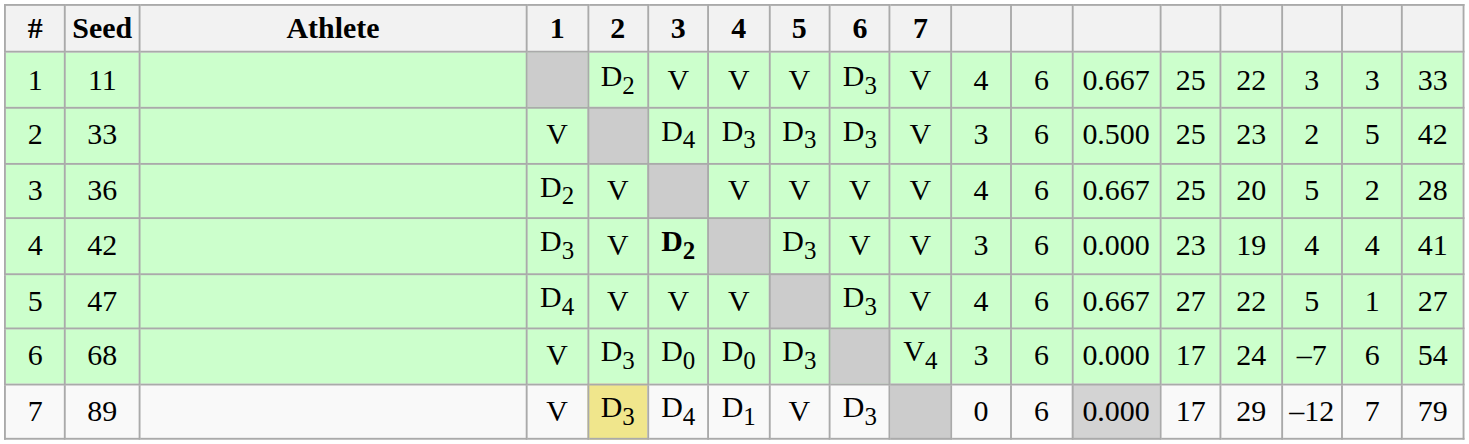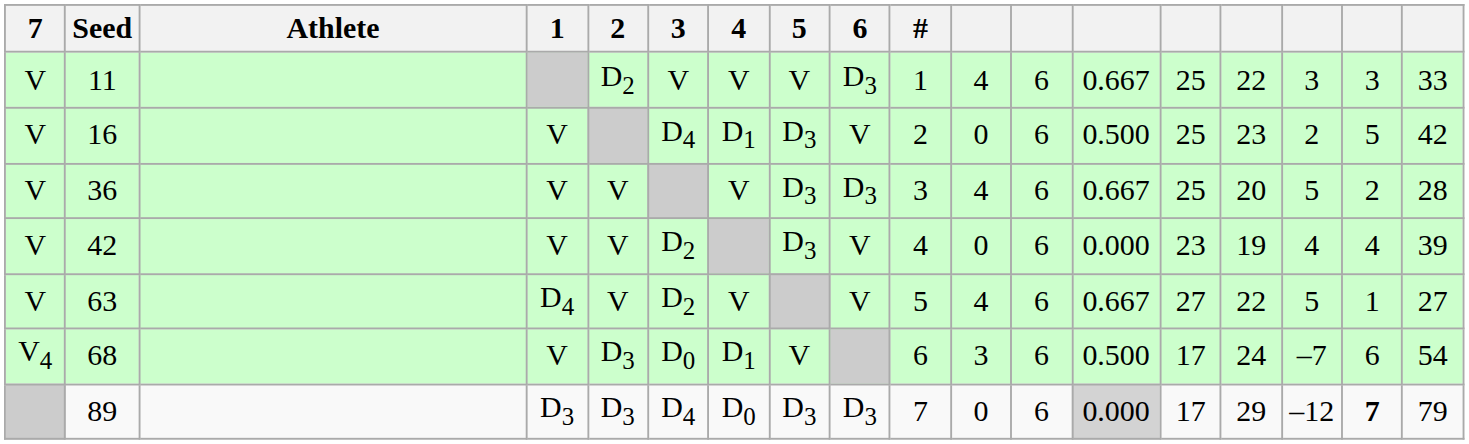columns swapped: (35, 28) <-> (920, 28)
(102, 134) 33 -> (102, 134) 16
(739, 134) D3 -> (739, 134) D1
(860, 134) D3 -> (860, 134) V
(981, 134) 3 -> (981, 134) 0
(557, 190) D2 -> (557, 190) V
(799, 190) V -> (799, 190) D3
(860, 190) V -> (860, 190) D3
(557, 245) D3 -> (557, 245) V
(678, 245) bold -> (678, 245) normal
(981, 245) 3 -> (981, 245) 0
(1433, 245) 41 -> (1433, 245) 39
(102, 300) 47 -> (102, 300) 63
(678, 300) V -> (678, 300) D2
(860, 300) D3 -> (860, 300) V
(739, 356) D0 -> (739, 356) D1
(799, 356) D3 -> (799, 356) V
(1116, 356) 0.000 -> (1116, 356) 0.500
(557, 411) V -> (557, 411) D3
(618, 411) khaki background -> (618, 411) no background
(739, 411) D1 -> (739, 411) D0
(799, 411) V -> (799, 411) D3
(1372, 411) normal -> (1372, 411) bold
